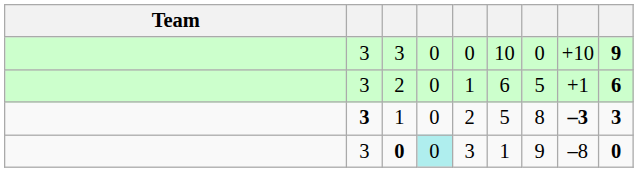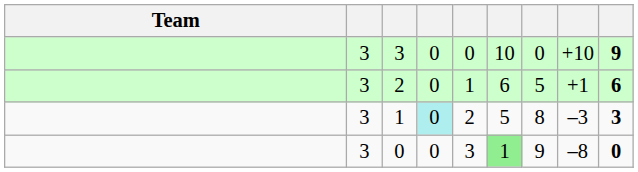(364, 118) bold -> (364, 118) normal
(434, 118) no background -> (434, 118) paleturquoise background
(578, 118) bold -> (578, 118) normal
(399, 150) bold -> (399, 150) normal
(434, 150) paleturquoise background -> (434, 150) no background
(505, 150) no background -> (505, 150) lightgreen background
